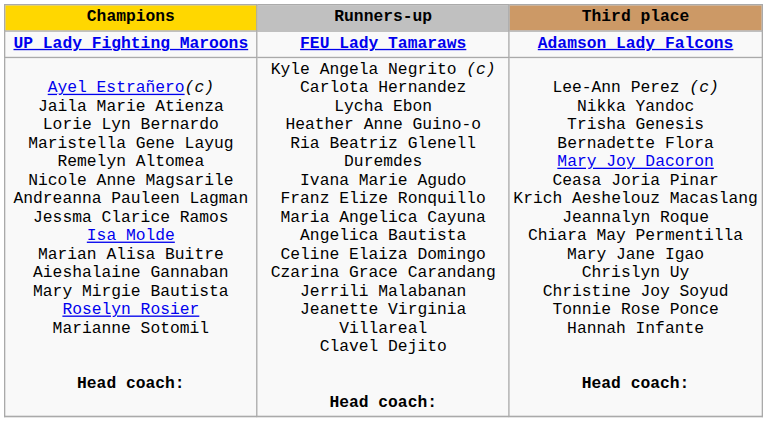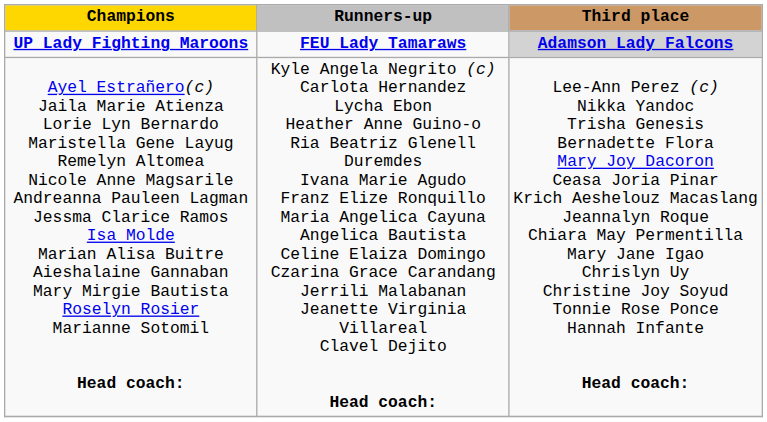(636, 44) no background -> (636, 44) lightgrey background
